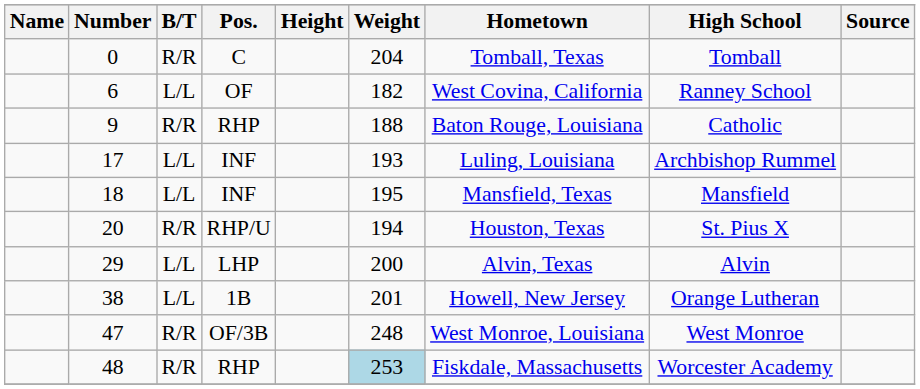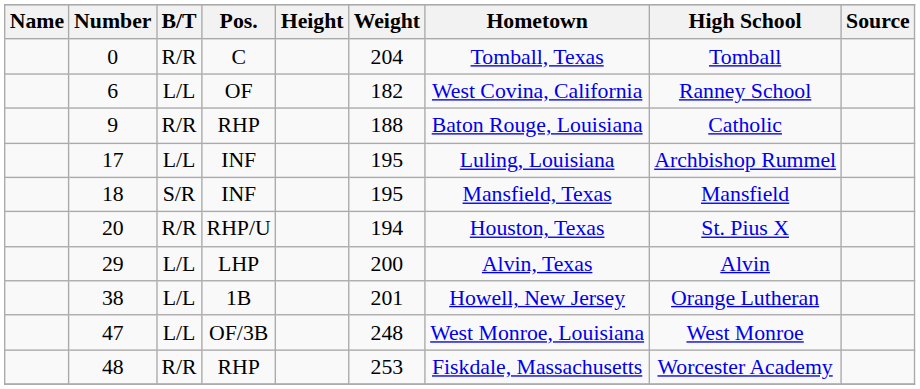(387, 159) 193 -> (387, 159) 195
(179, 194) L/L -> (179, 194) S/R
(179, 332) R/R -> (179, 332) L/L
(387, 366) lightblue background -> (387, 366) no background
